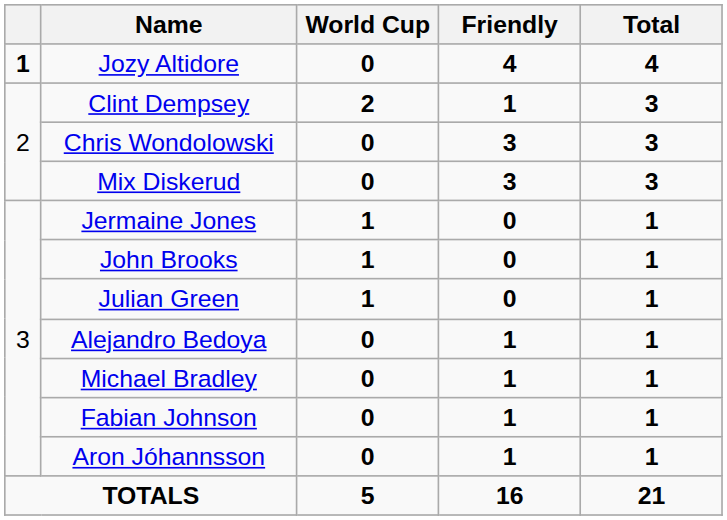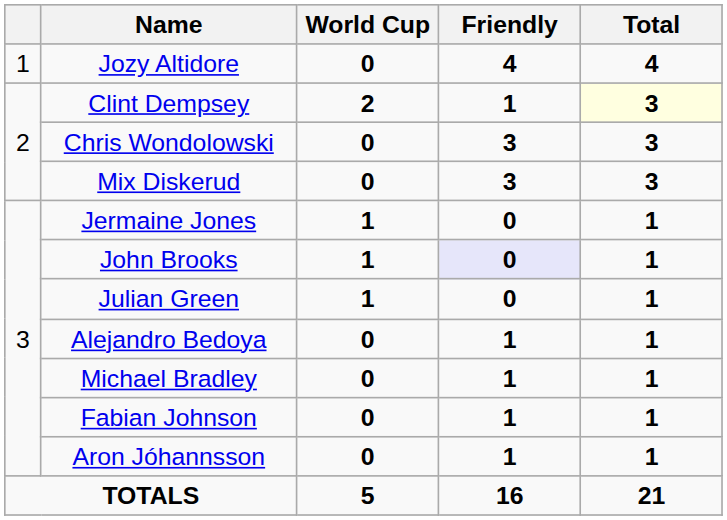(23, 64) bold -> (23, 64) normal
(652, 103) no background -> (652, 103) lightyellow background
(510, 260) no background -> (510, 260) lavender background
